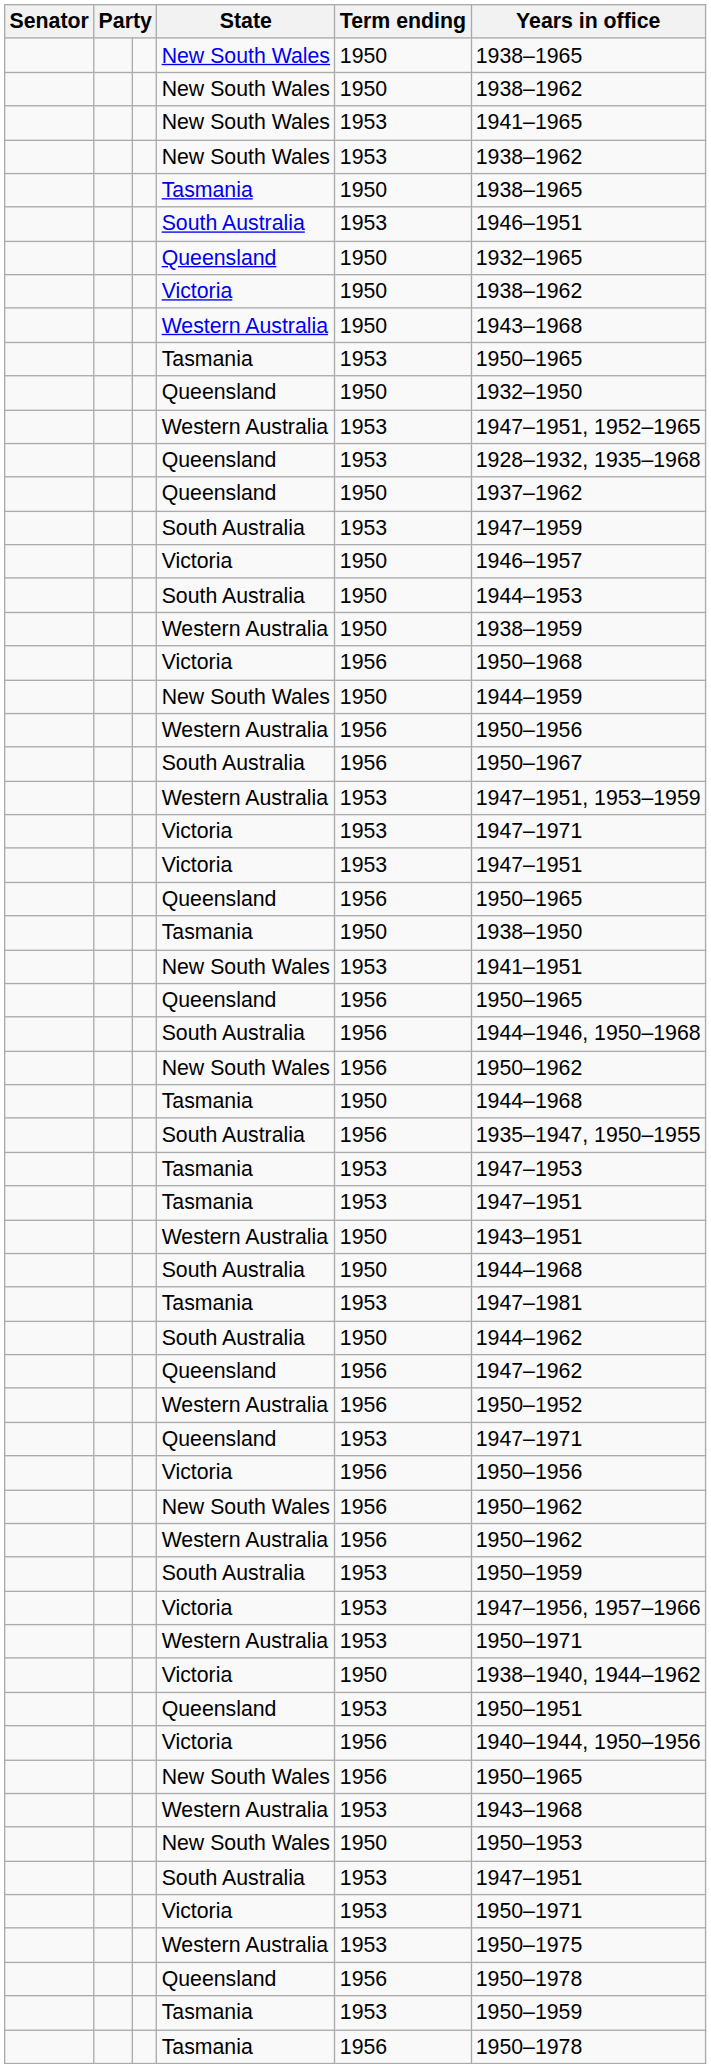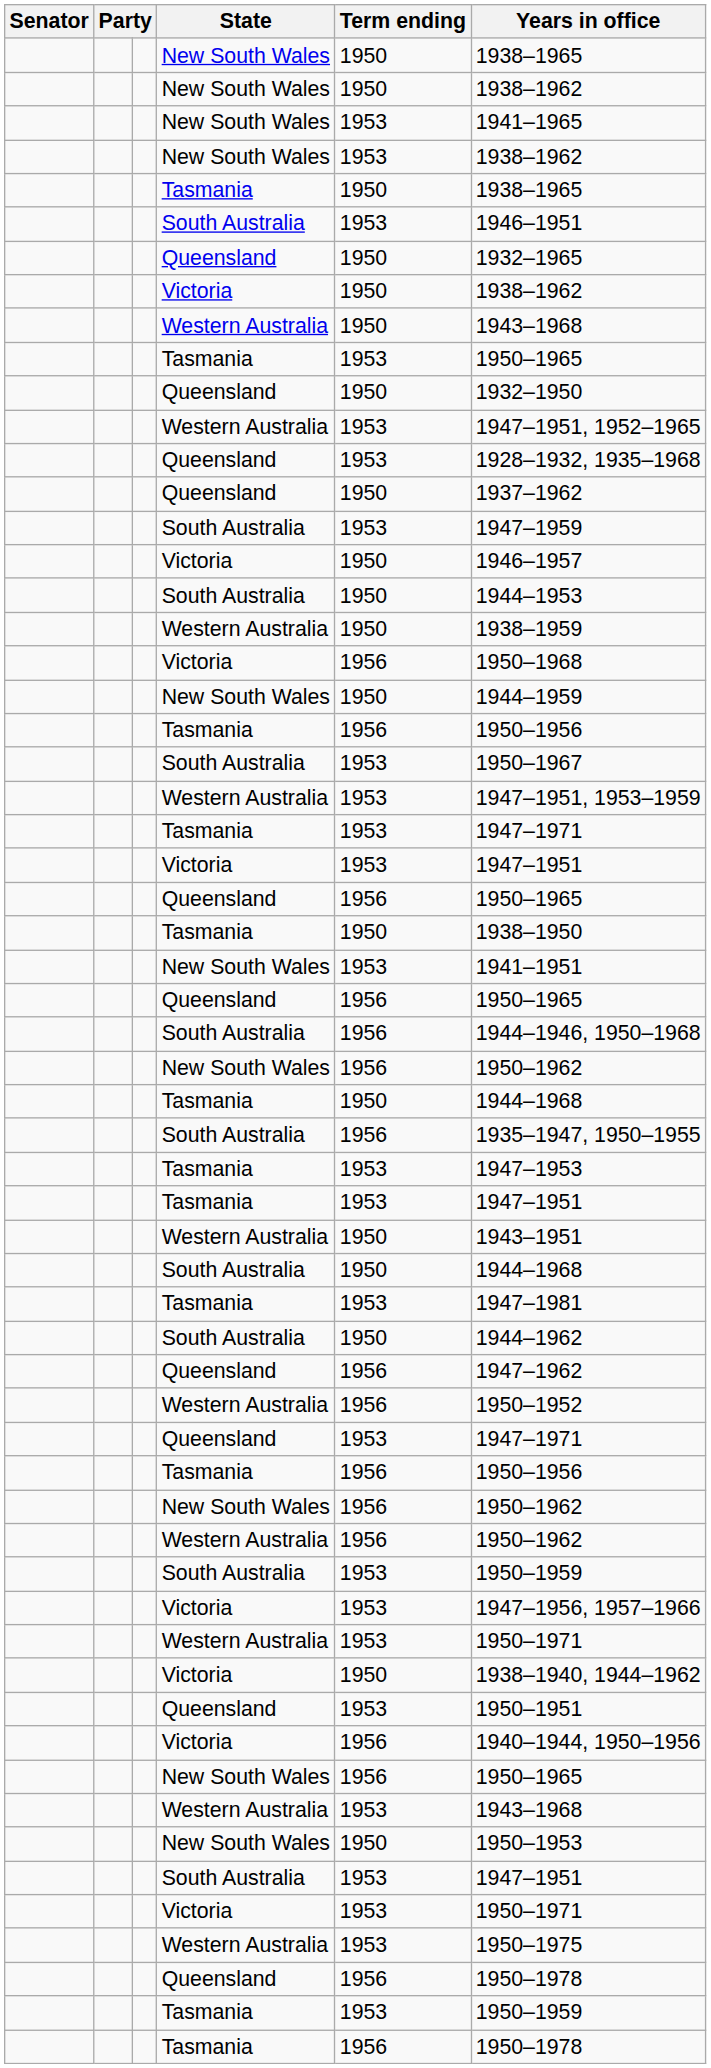(245, 730) Western Australia -> (207, 730) Tasmania
(363, 763) 1956 -> (363, 763) 1953
(197, 831) Victoria -> (207, 831) Tasmania
(197, 1472) Victoria -> (207, 1472) Tasmania
